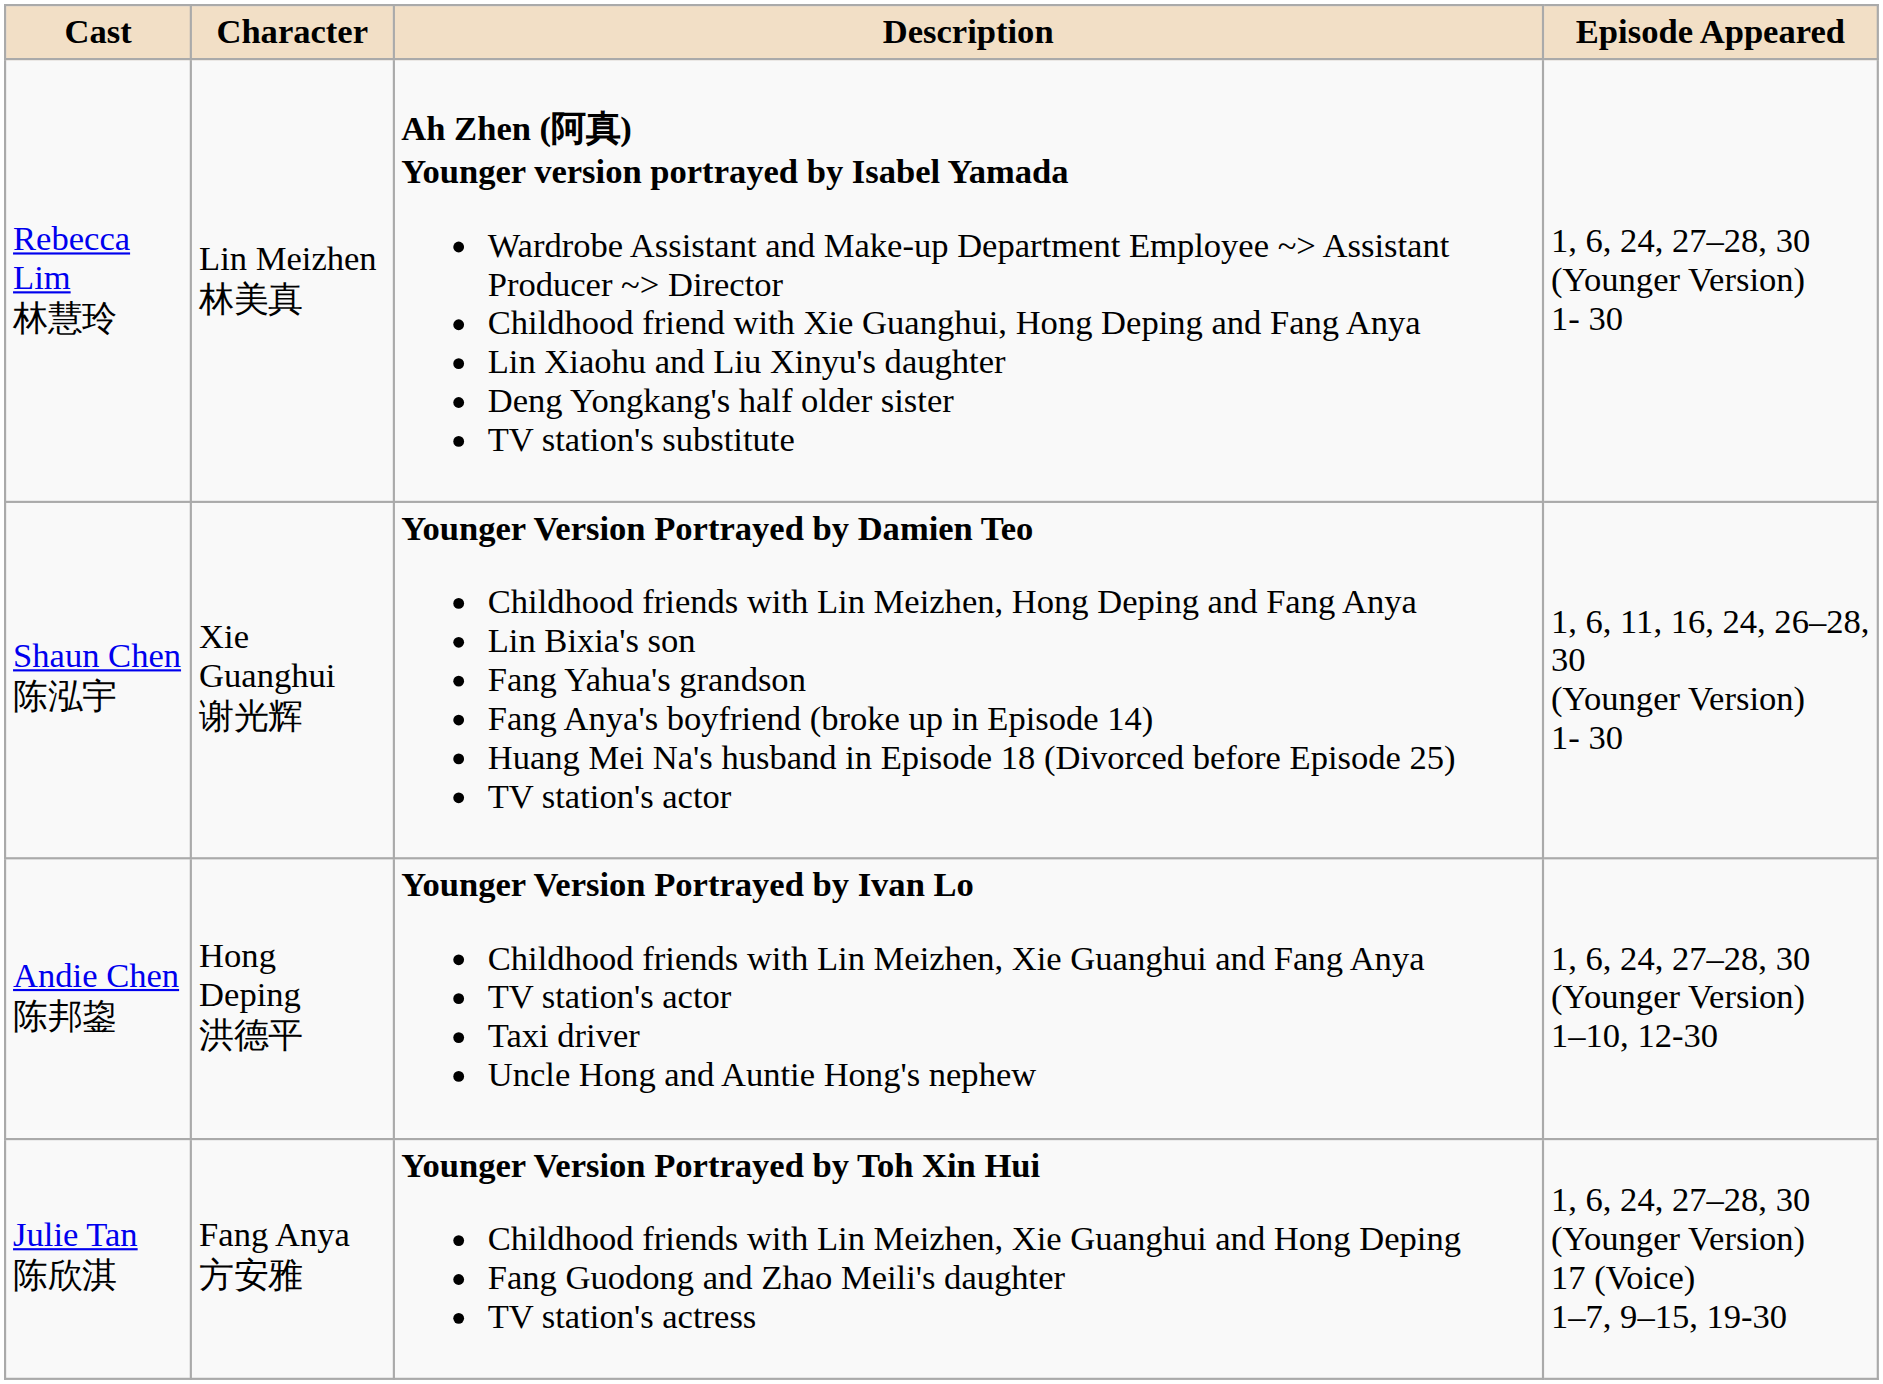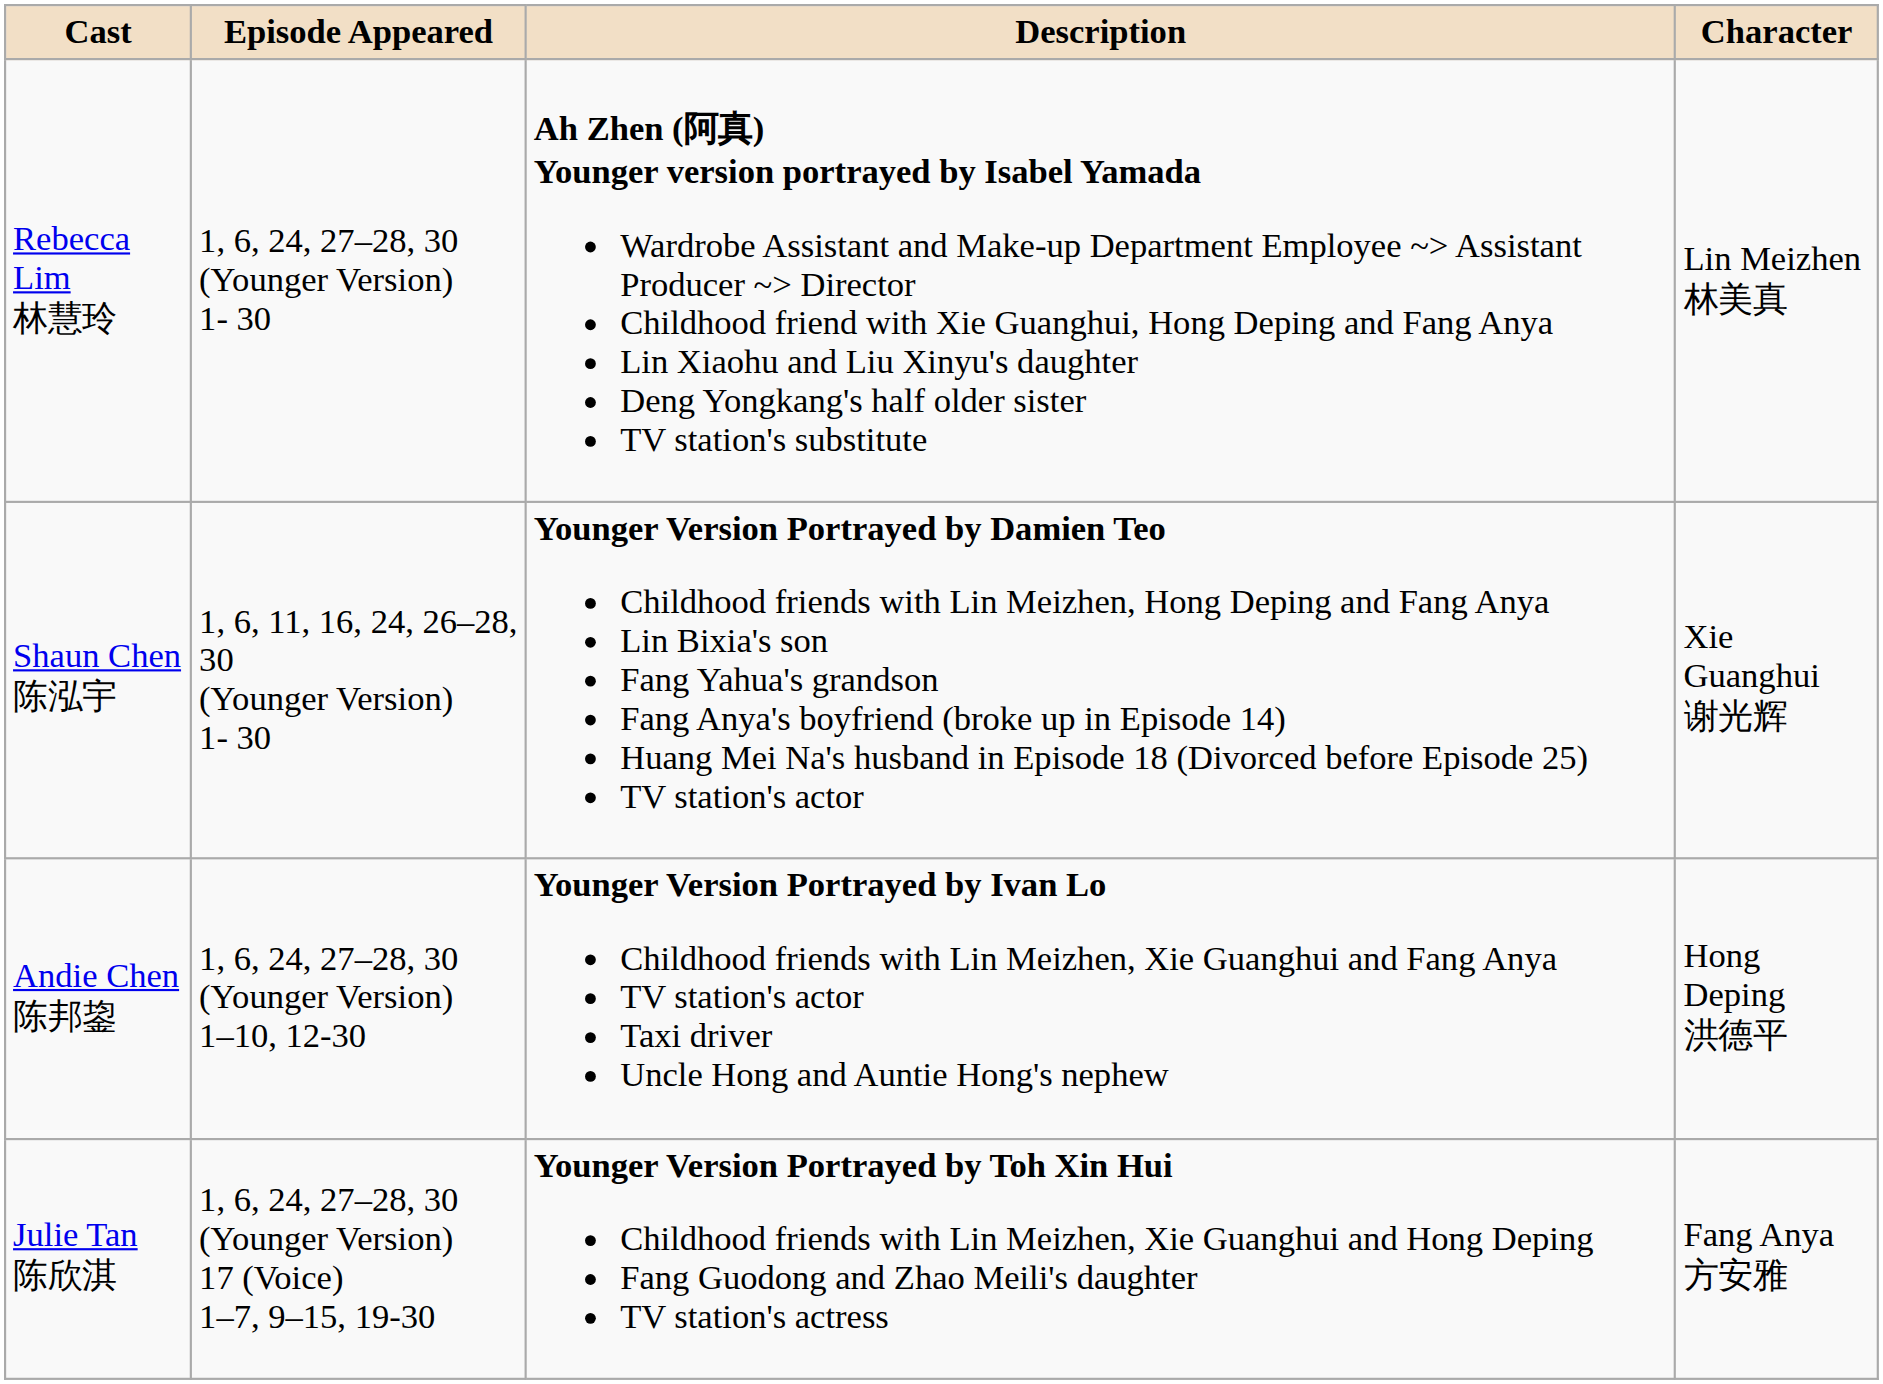columns swapped: (292, 31) <-> (1710, 31)
